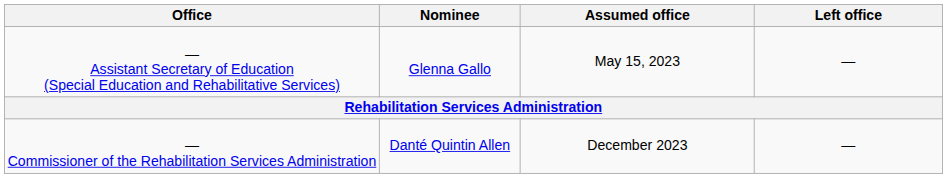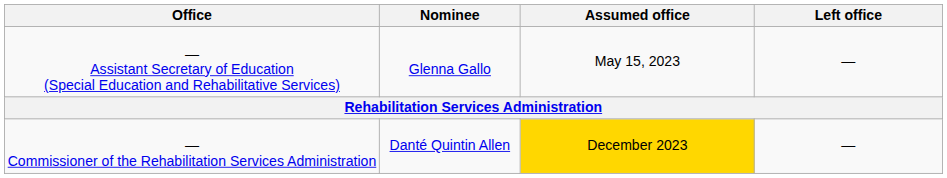(637, 146) no background -> (637, 146) gold background
